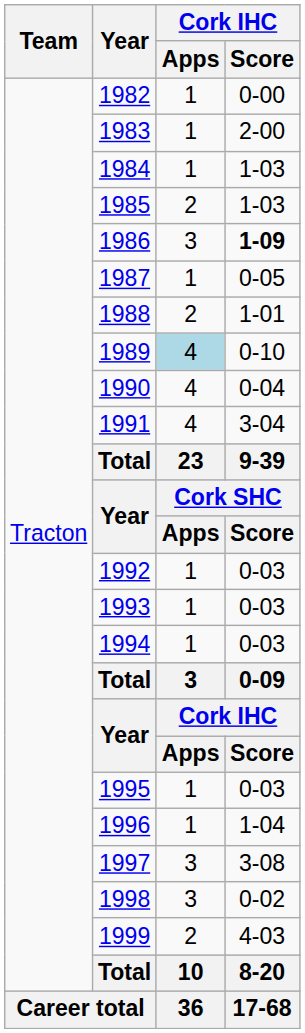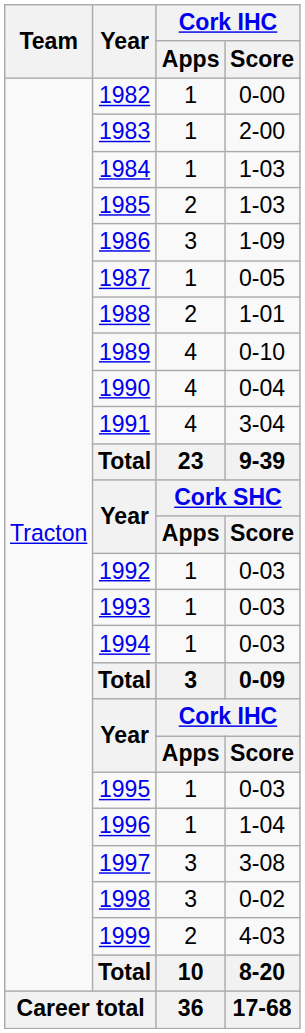(262, 242) bold -> (262, 242) normal
(191, 351) lightblue background -> (191, 351) no background
